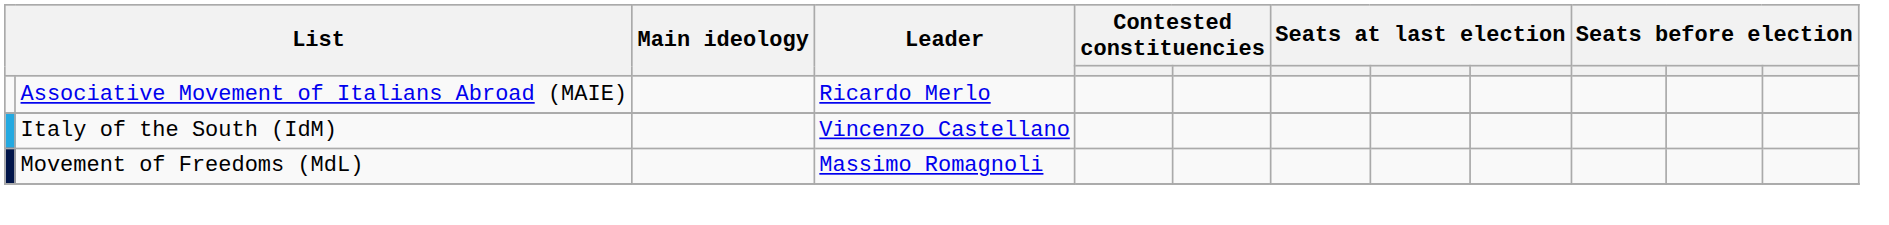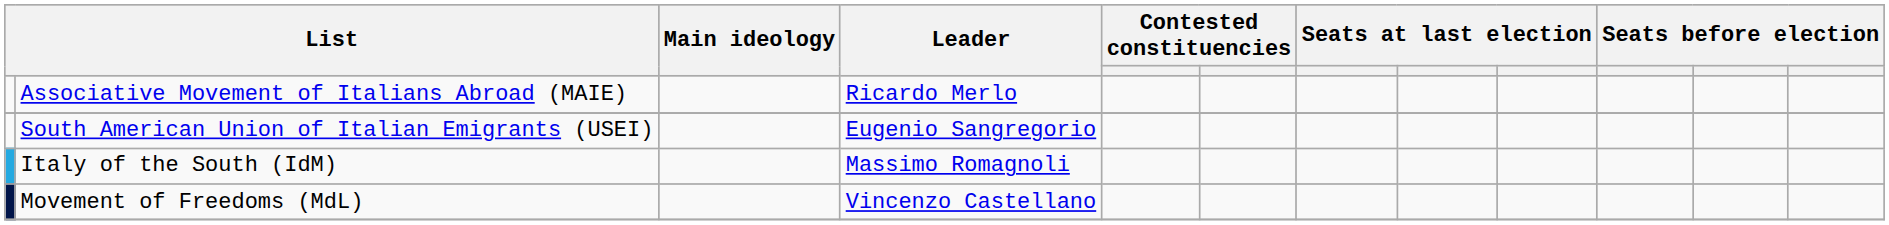+ row: (337, 130)
(945, 130) Vincenzo Castellano -> (958, 166) Massimo Romagnoli
(931, 166) Massimo Romagnoli -> (971, 202) Vincenzo Castellano
